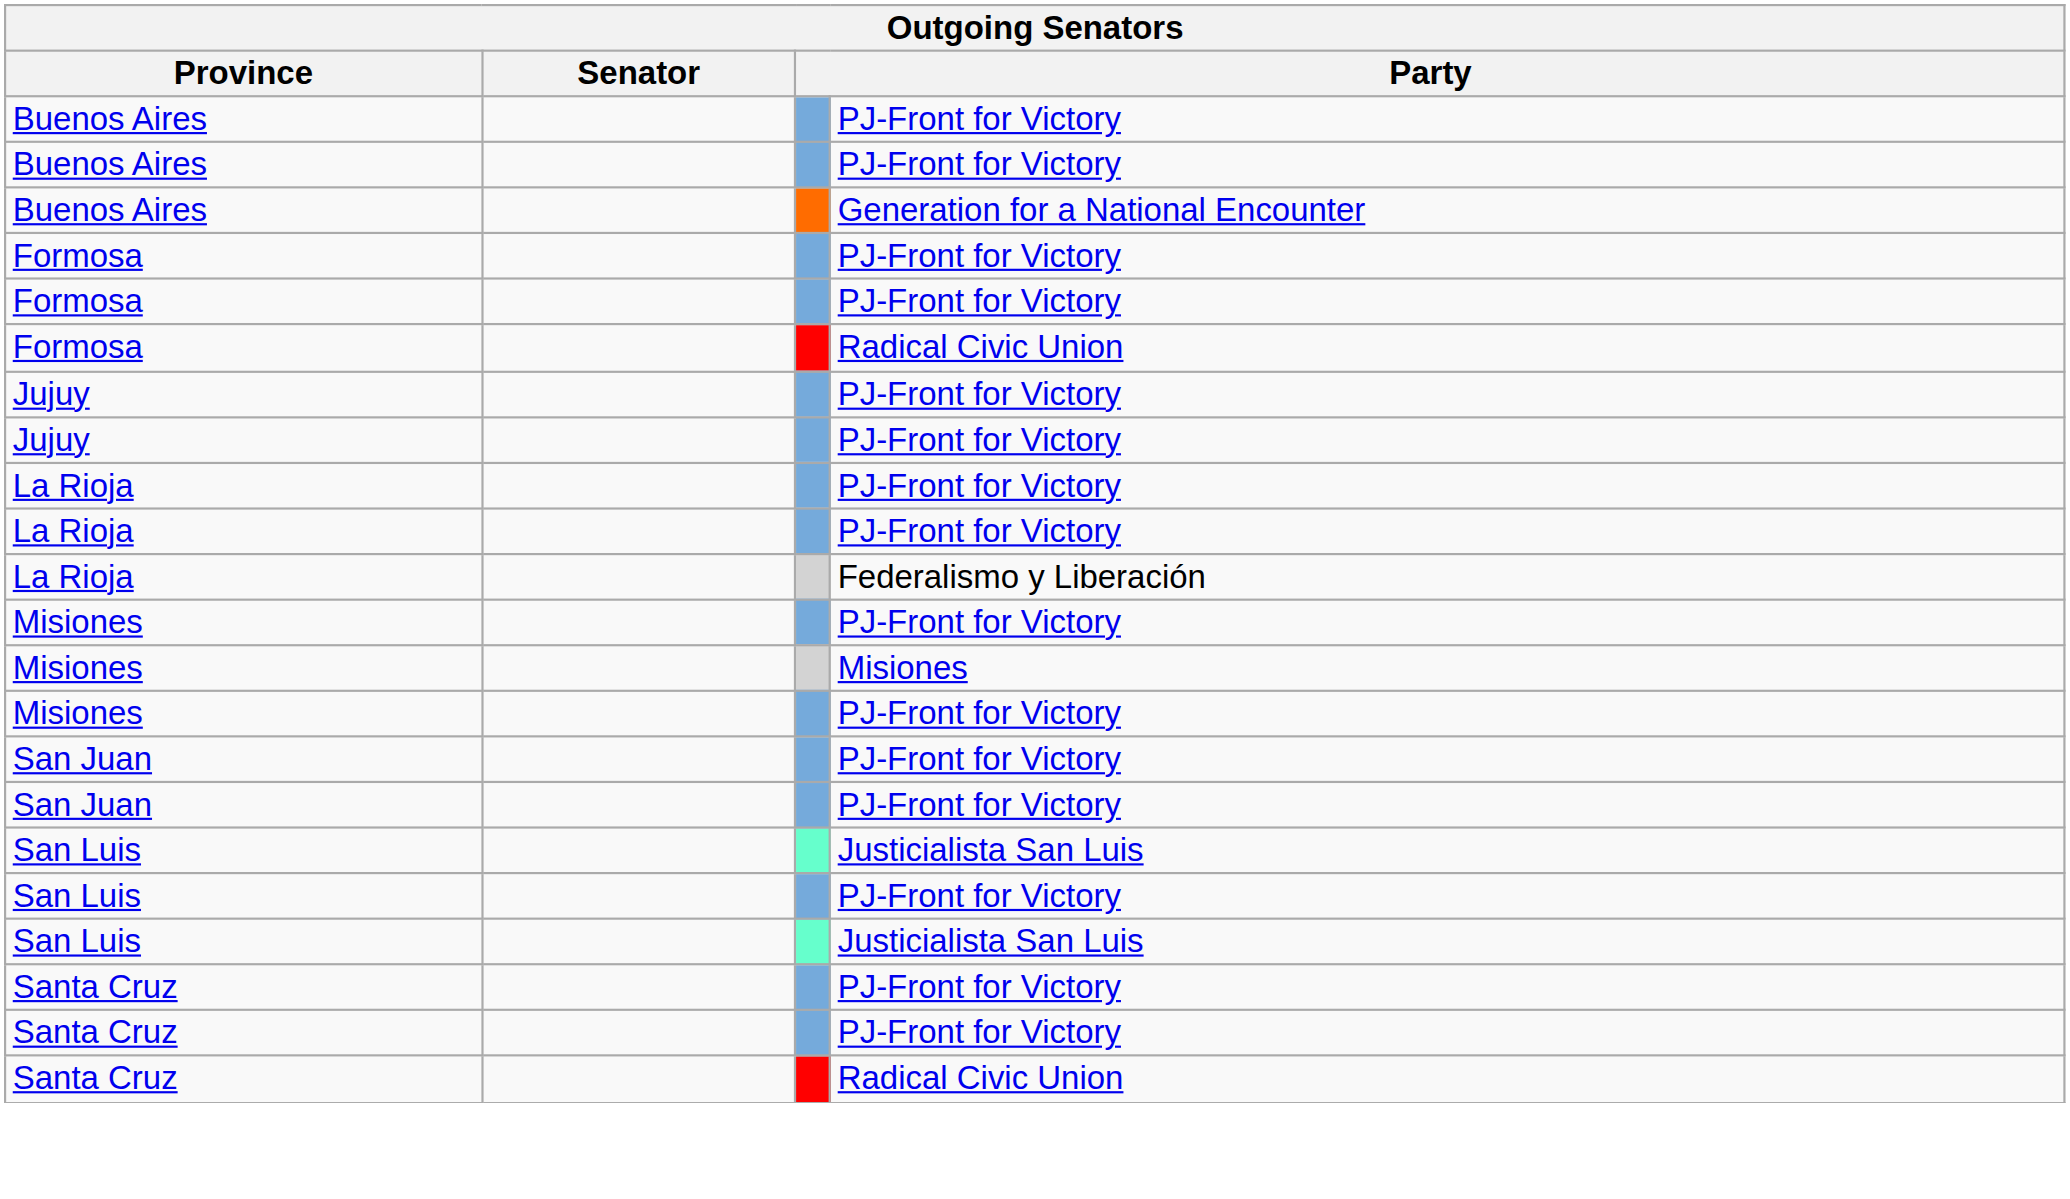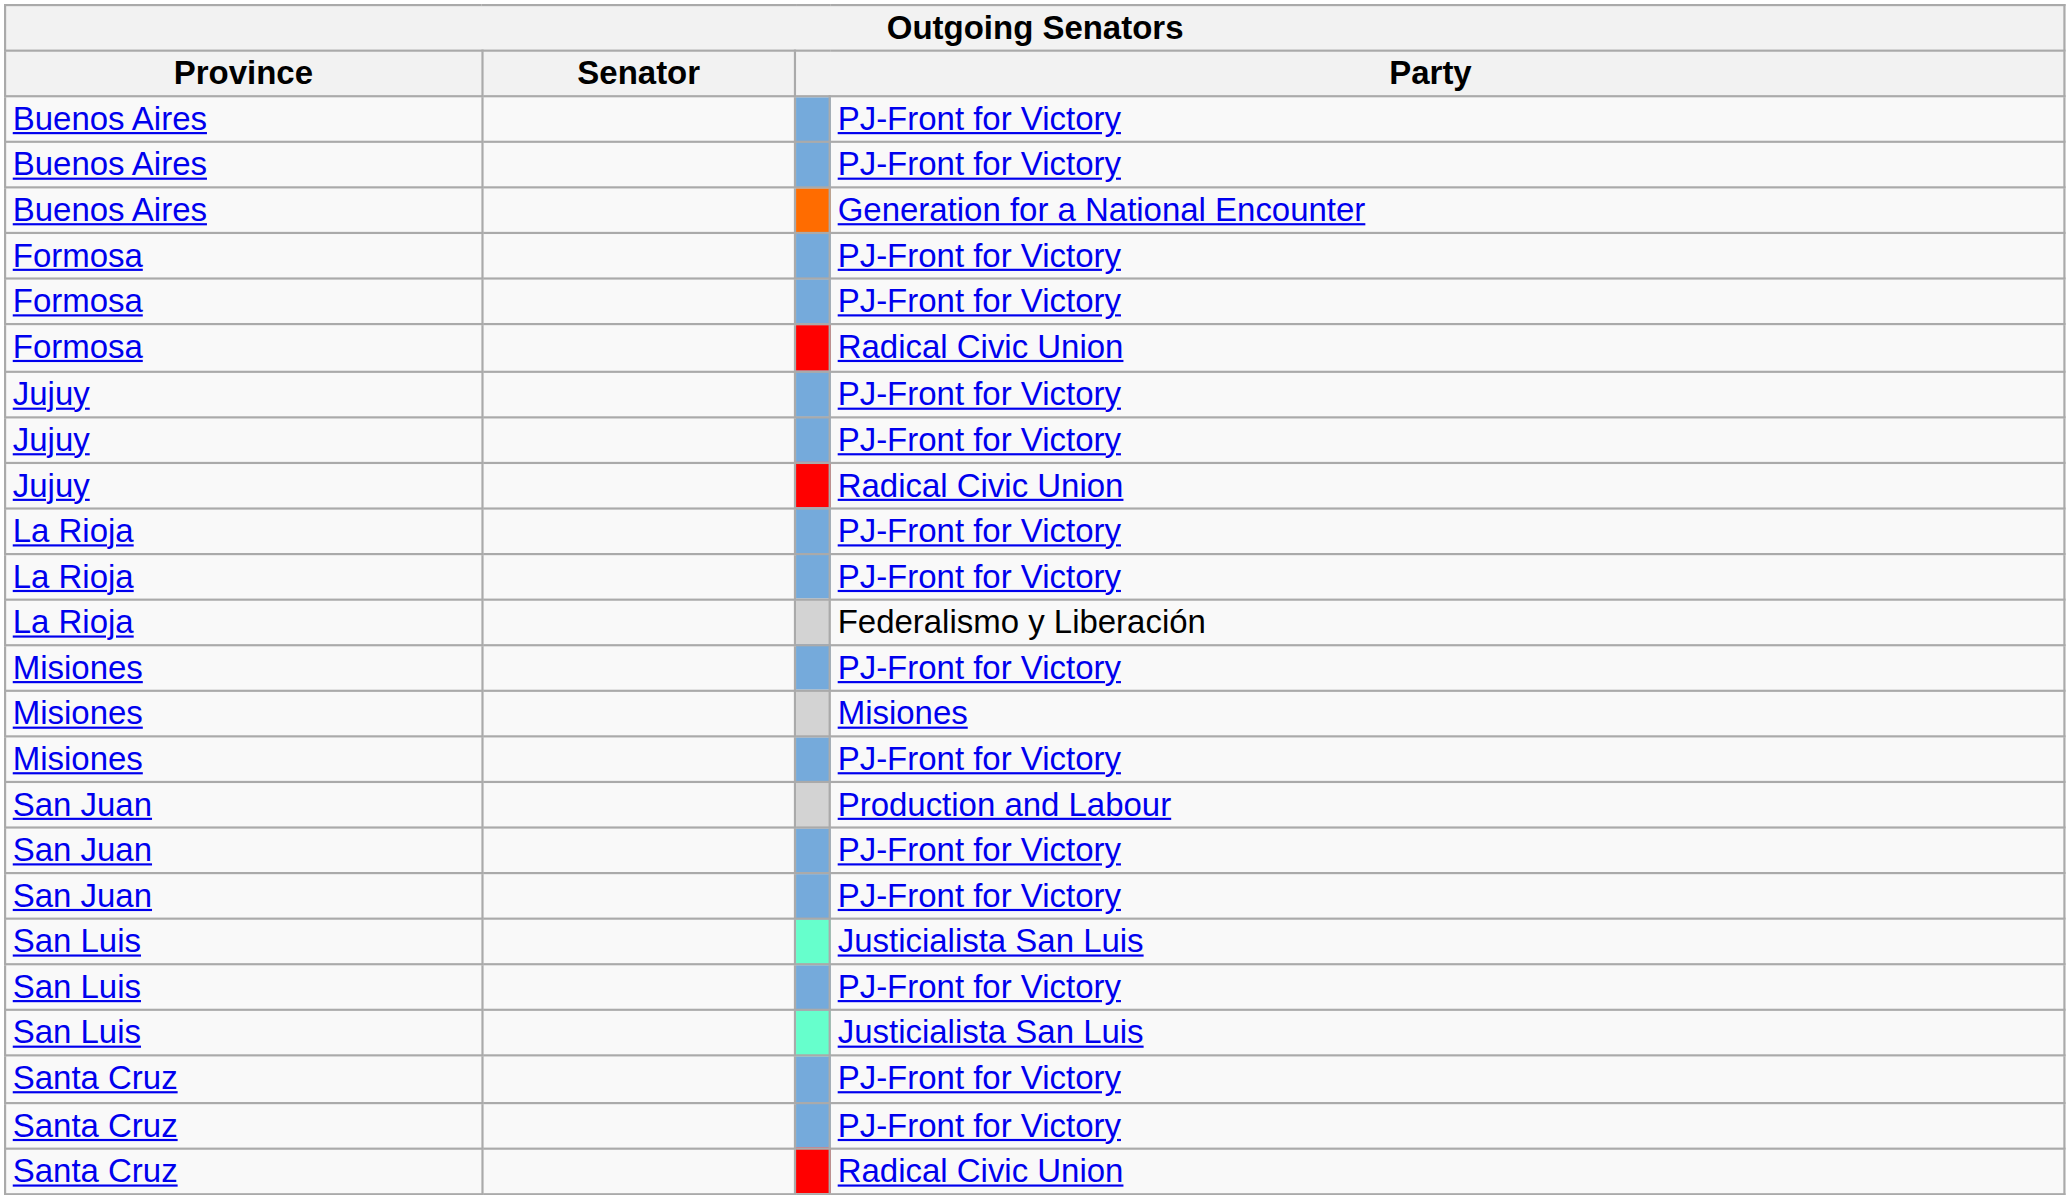+ row: (51, 484)
+ row: (82, 804)
